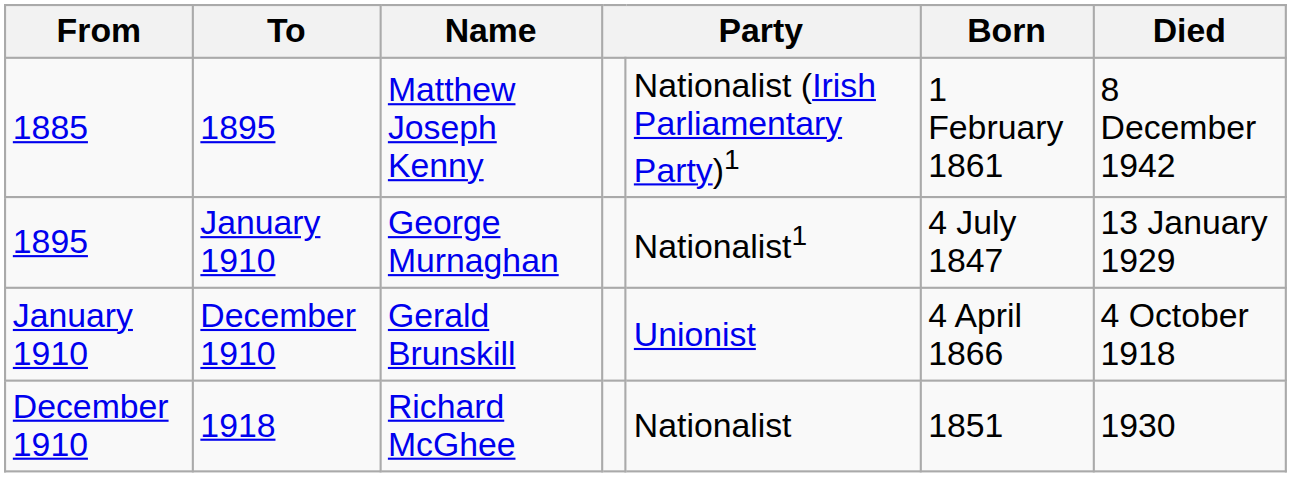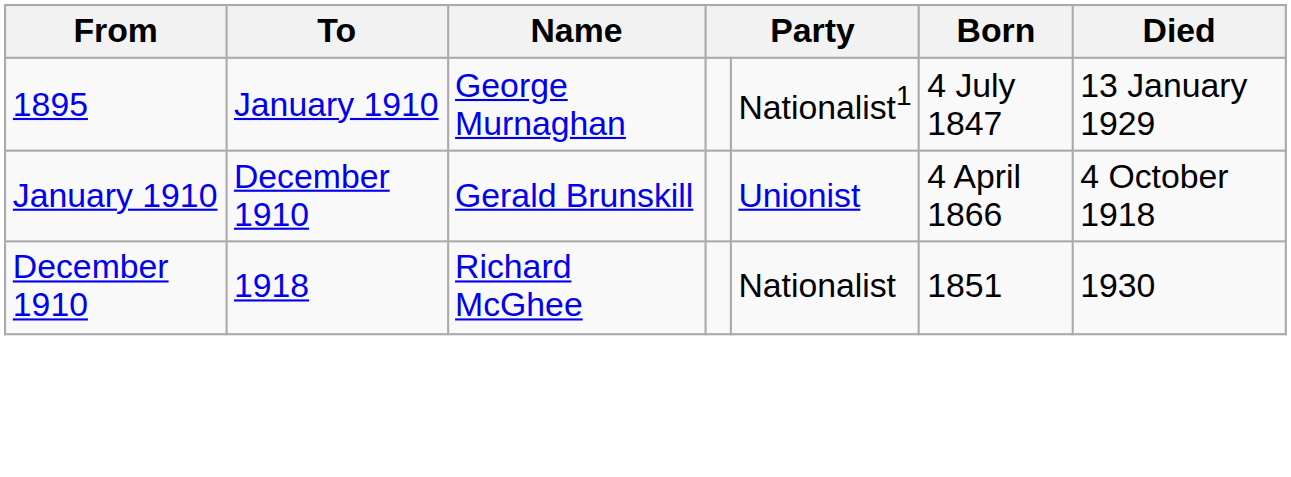- row: (50, 127)
